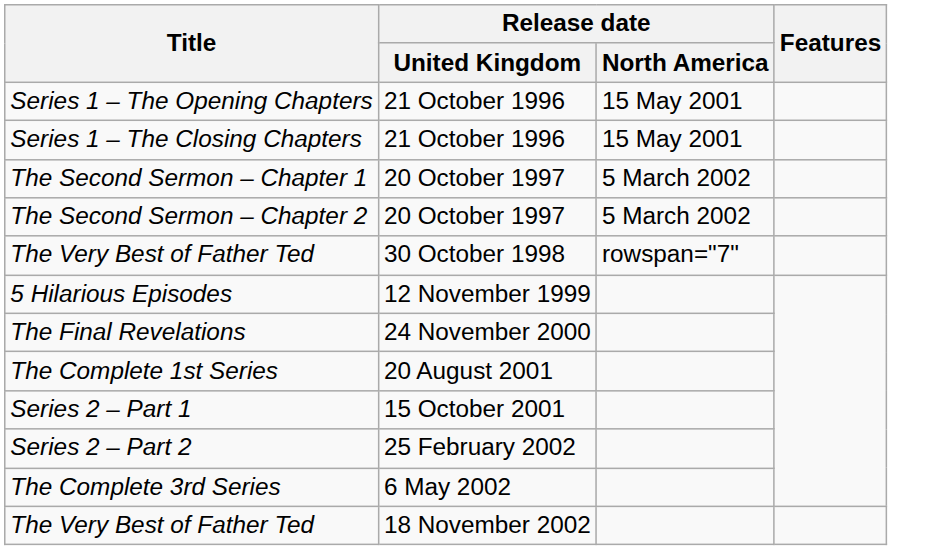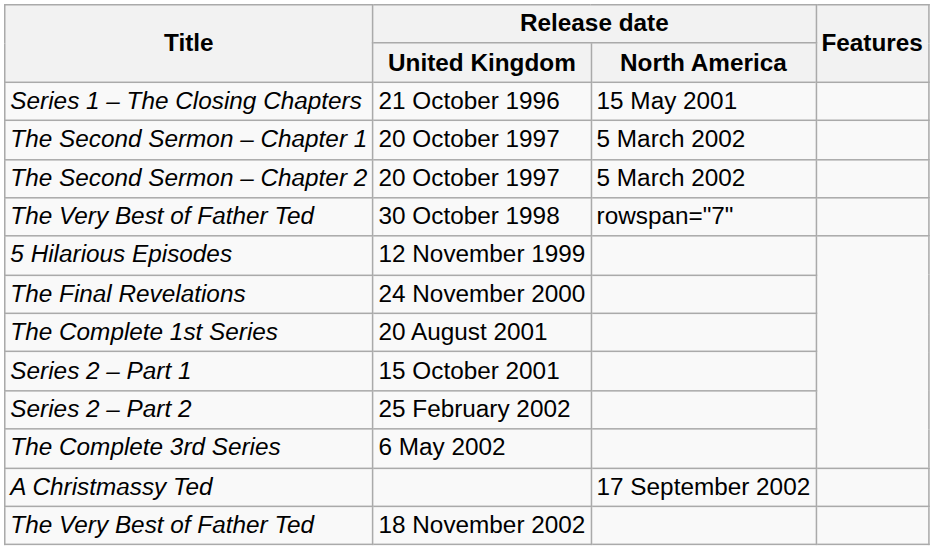- row: (192, 100)
+ row: (112, 486)
